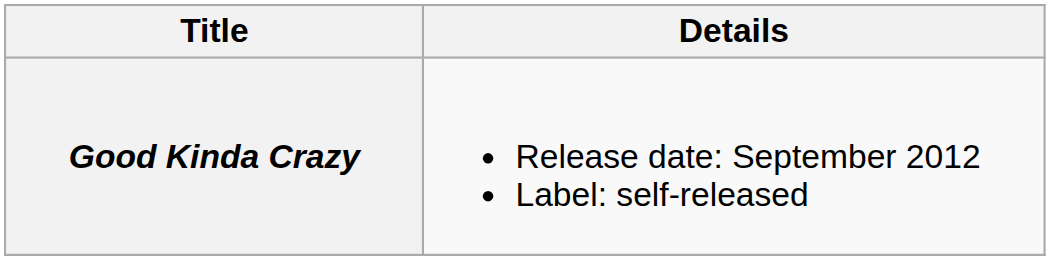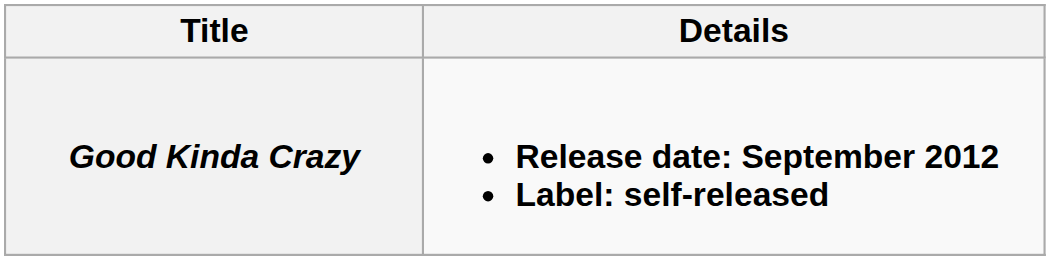(734, 175) normal -> (734, 175) bold
